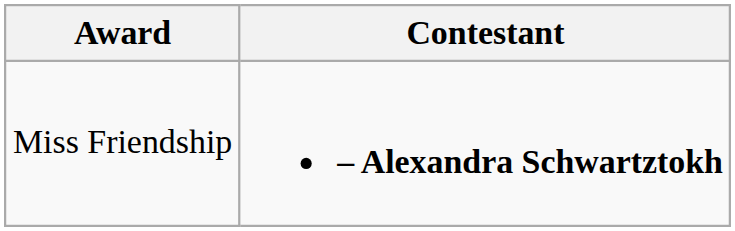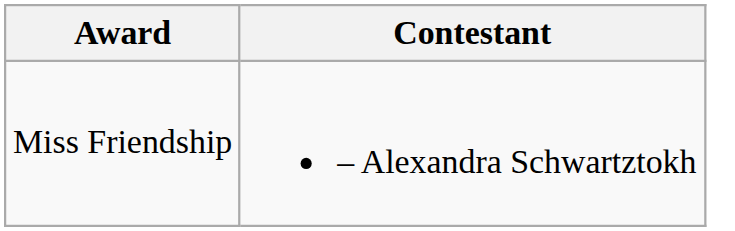(485, 163) bold -> (472, 163) normal
